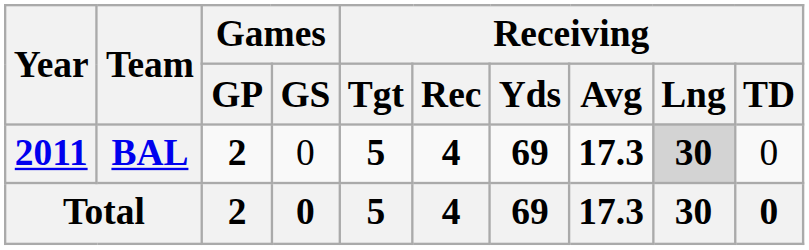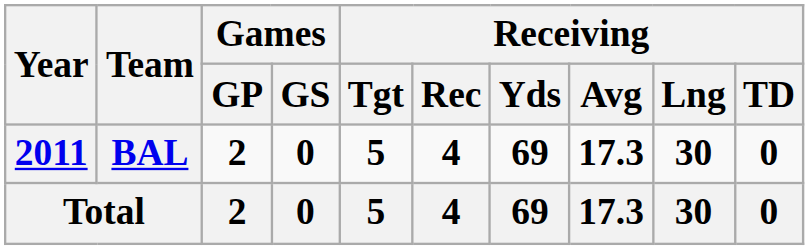(305, 152) normal -> (305, 152) bold
(693, 152) lightgrey background -> (693, 152) no background
(769, 152) normal -> (769, 152) bold
